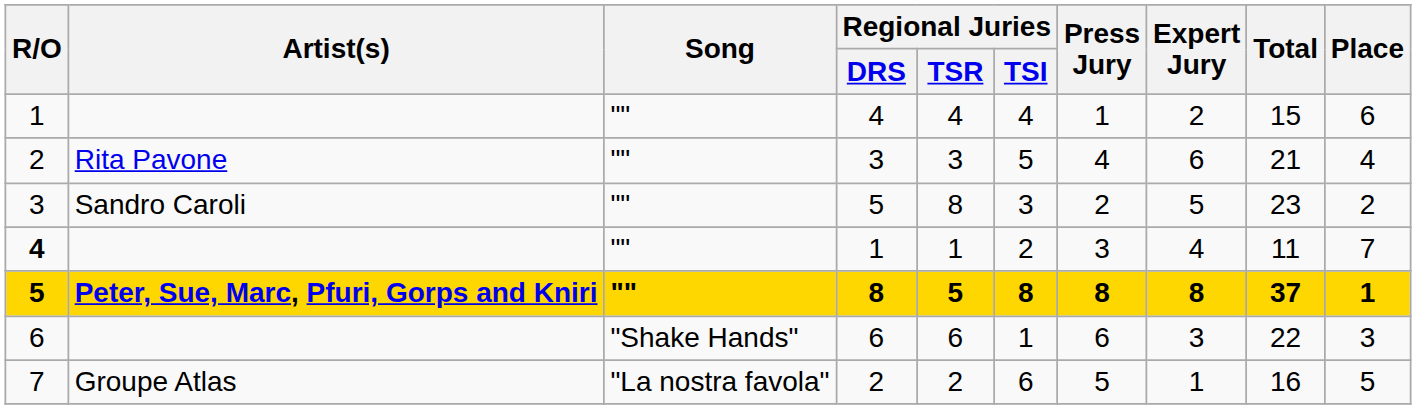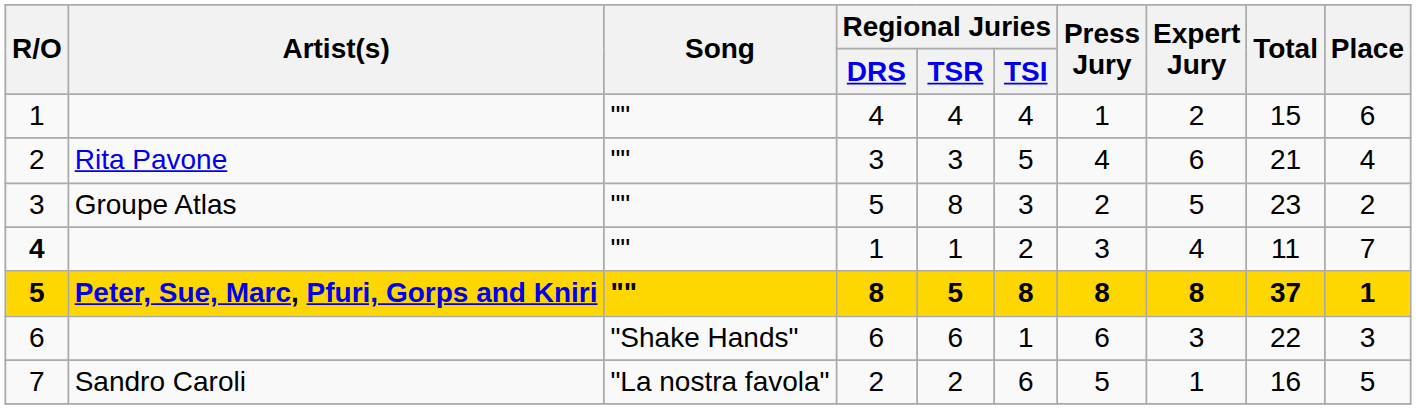(160, 204) Sandro Caroli -> (156, 204) Groupe Atlas
(156, 381) Groupe Atlas -> (160, 381) Sandro Caroli
